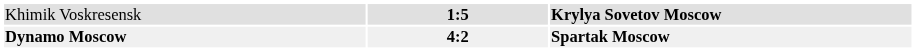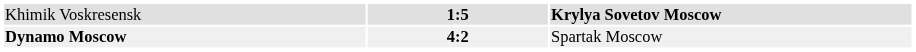(610, 37) bold -> (607, 37) normal
